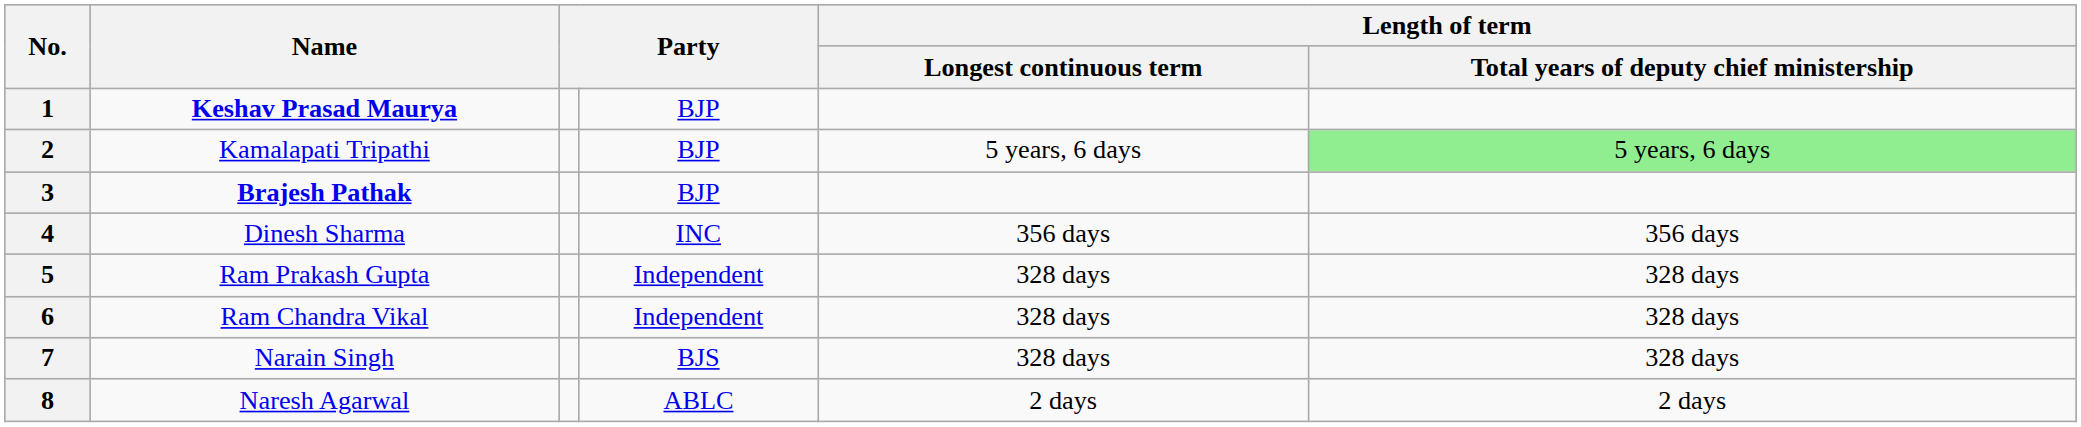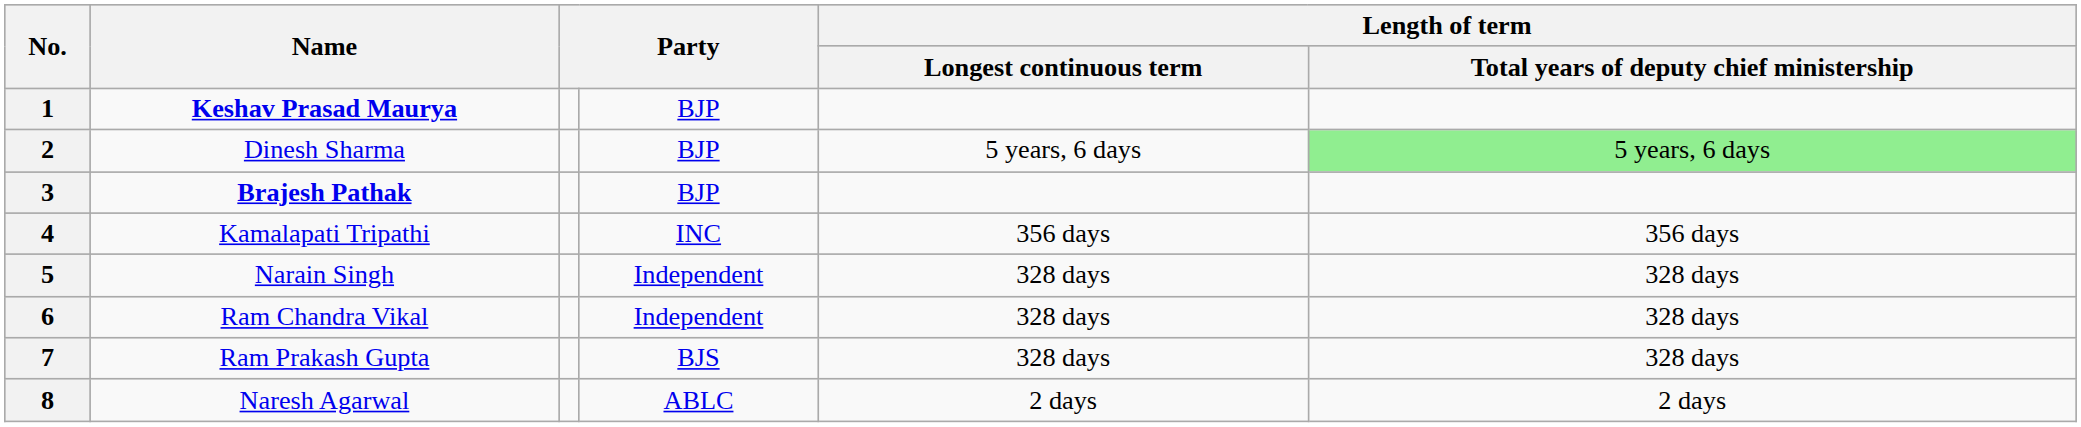(324, 150) Kamalapati Tripathi -> (324, 150) Dinesh Sharma
(324, 233) Dinesh Sharma -> (324, 233) Kamalapati Tripathi
(324, 274) Ram Prakash Gupta -> (324, 274) Narain Singh
(324, 358) Narain Singh -> (324, 358) Ram Prakash Gupta
